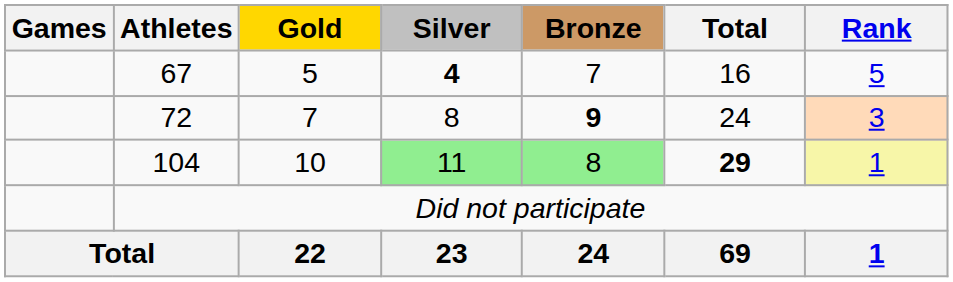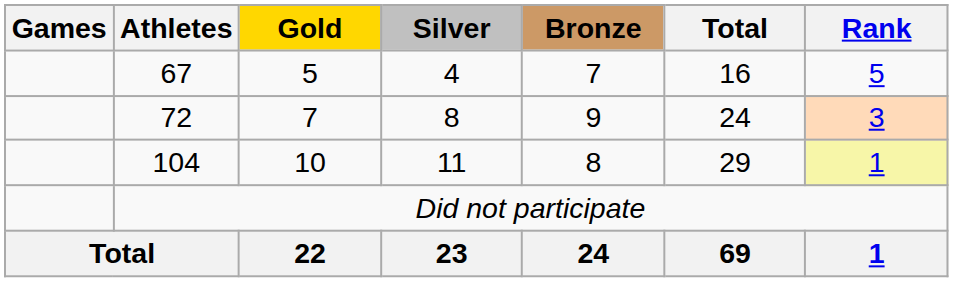(452, 73) bold -> (452, 73) normal
(593, 118) bold -> (593, 118) normal
(452, 163) lightgreen background -> (452, 163) no background
(593, 163) lightgreen background -> (593, 163) no background
(735, 163) bold -> (735, 163) normal
